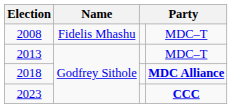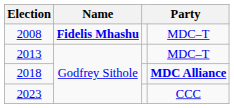(97, 34) normal -> (98, 34) bold
(186, 93) bold -> (188, 93) normal
